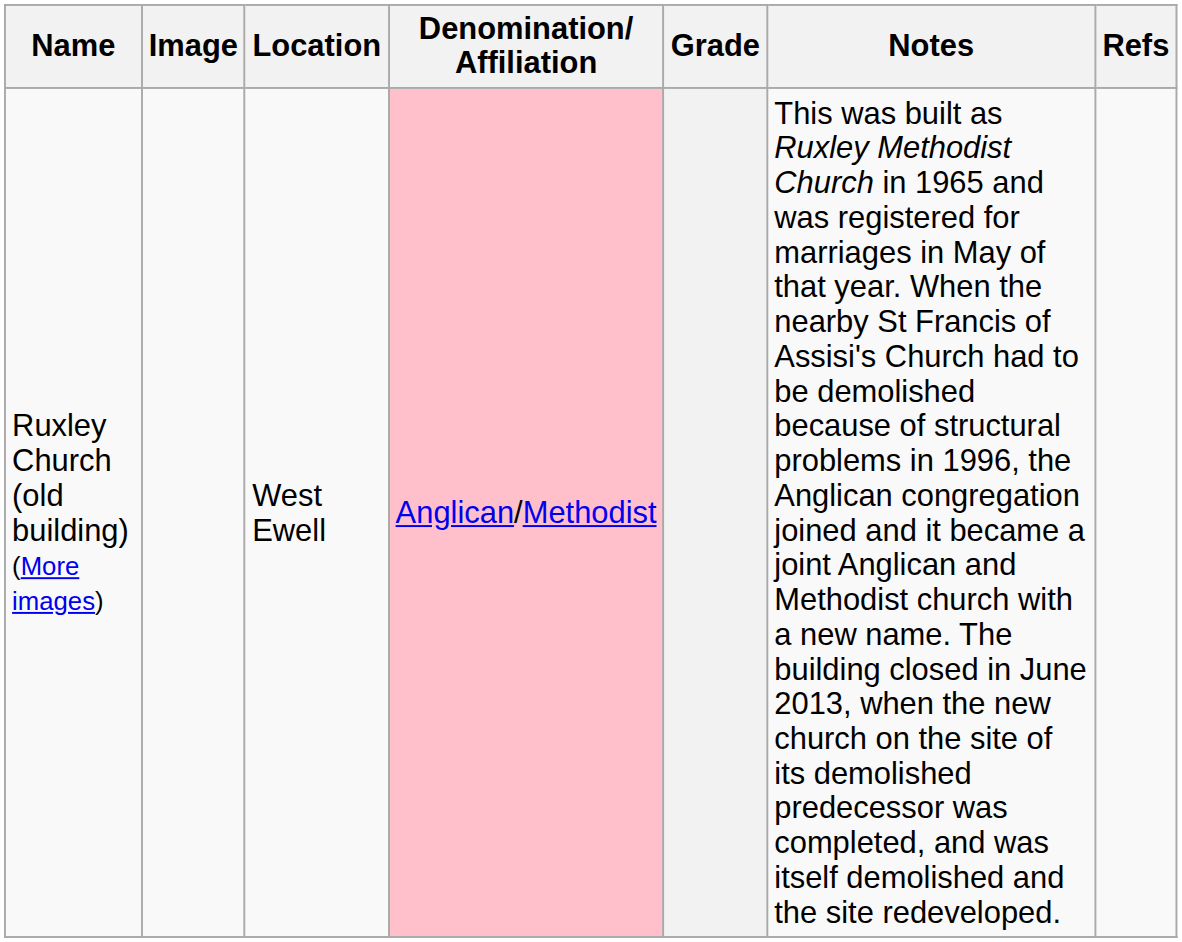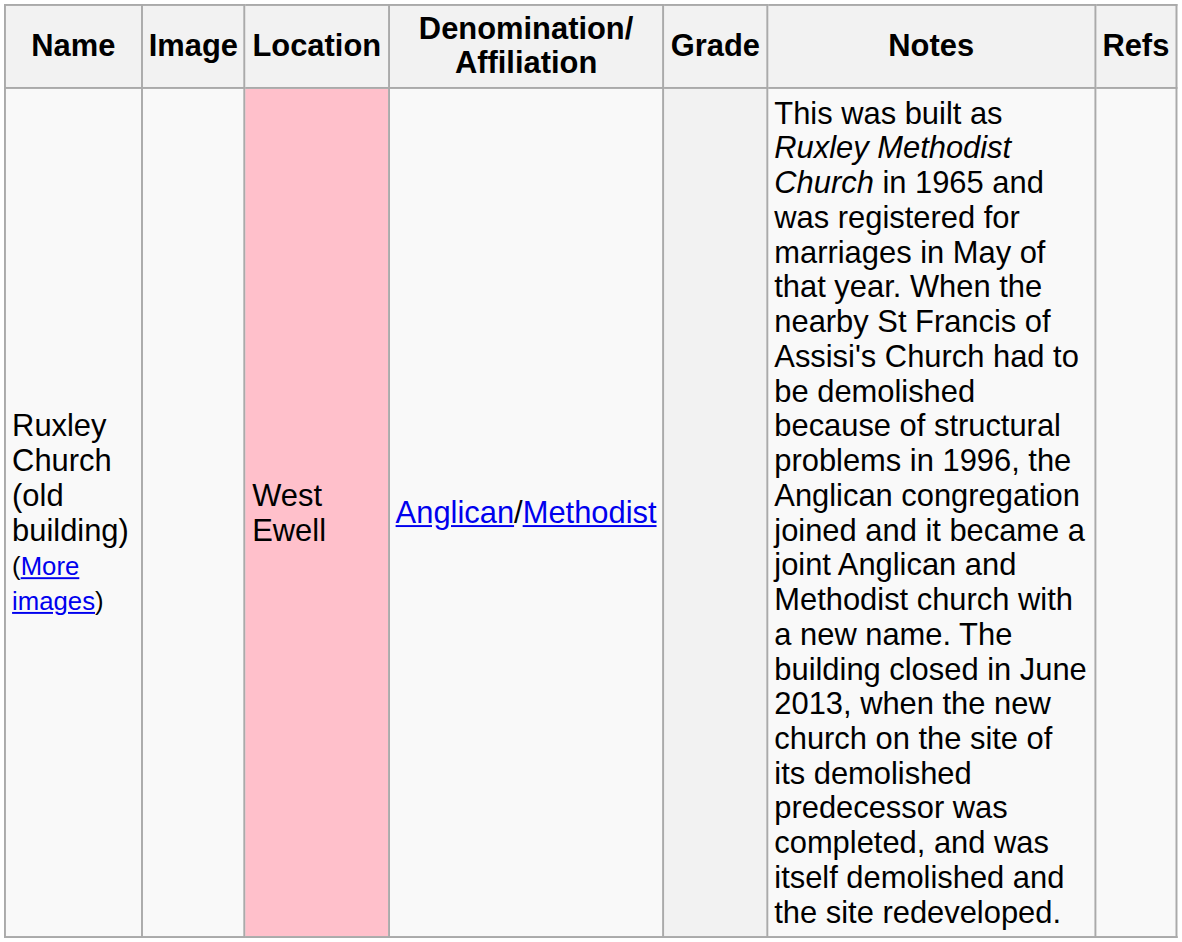(289, 512) no background -> (289, 512) pink background
(526, 512) pink background -> (526, 512) no background
